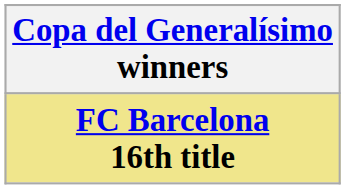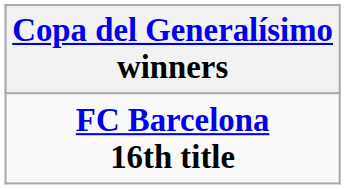(173, 137) khaki background -> (173, 137) no background
